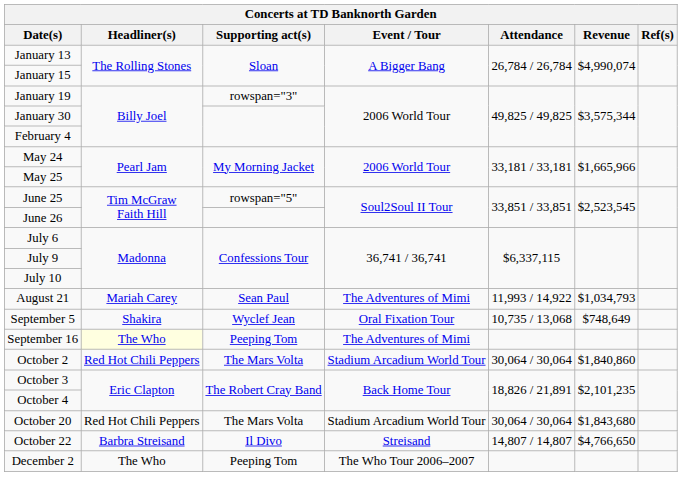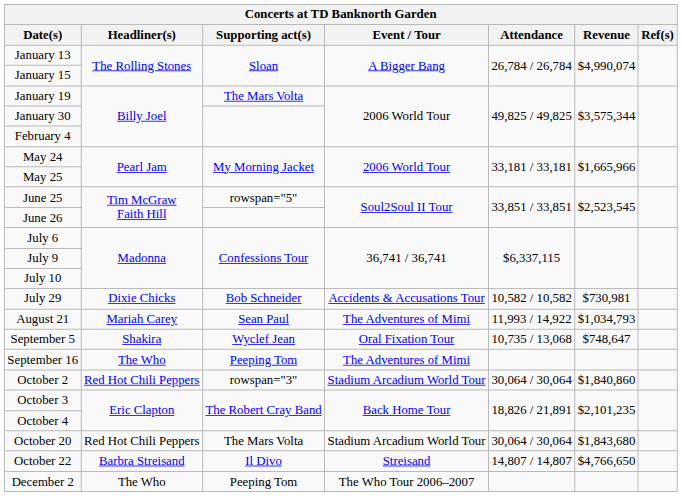(264, 95) rowspan="3" -> (264, 95) The Mars Volta
+ row: (43, 298)
(606, 319) $748,649 -> (606, 339) $748,647
(142, 339) lightyellow background -> (142, 359) no background
(264, 359) The Mars Volta -> (264, 380) rowspan="3"
